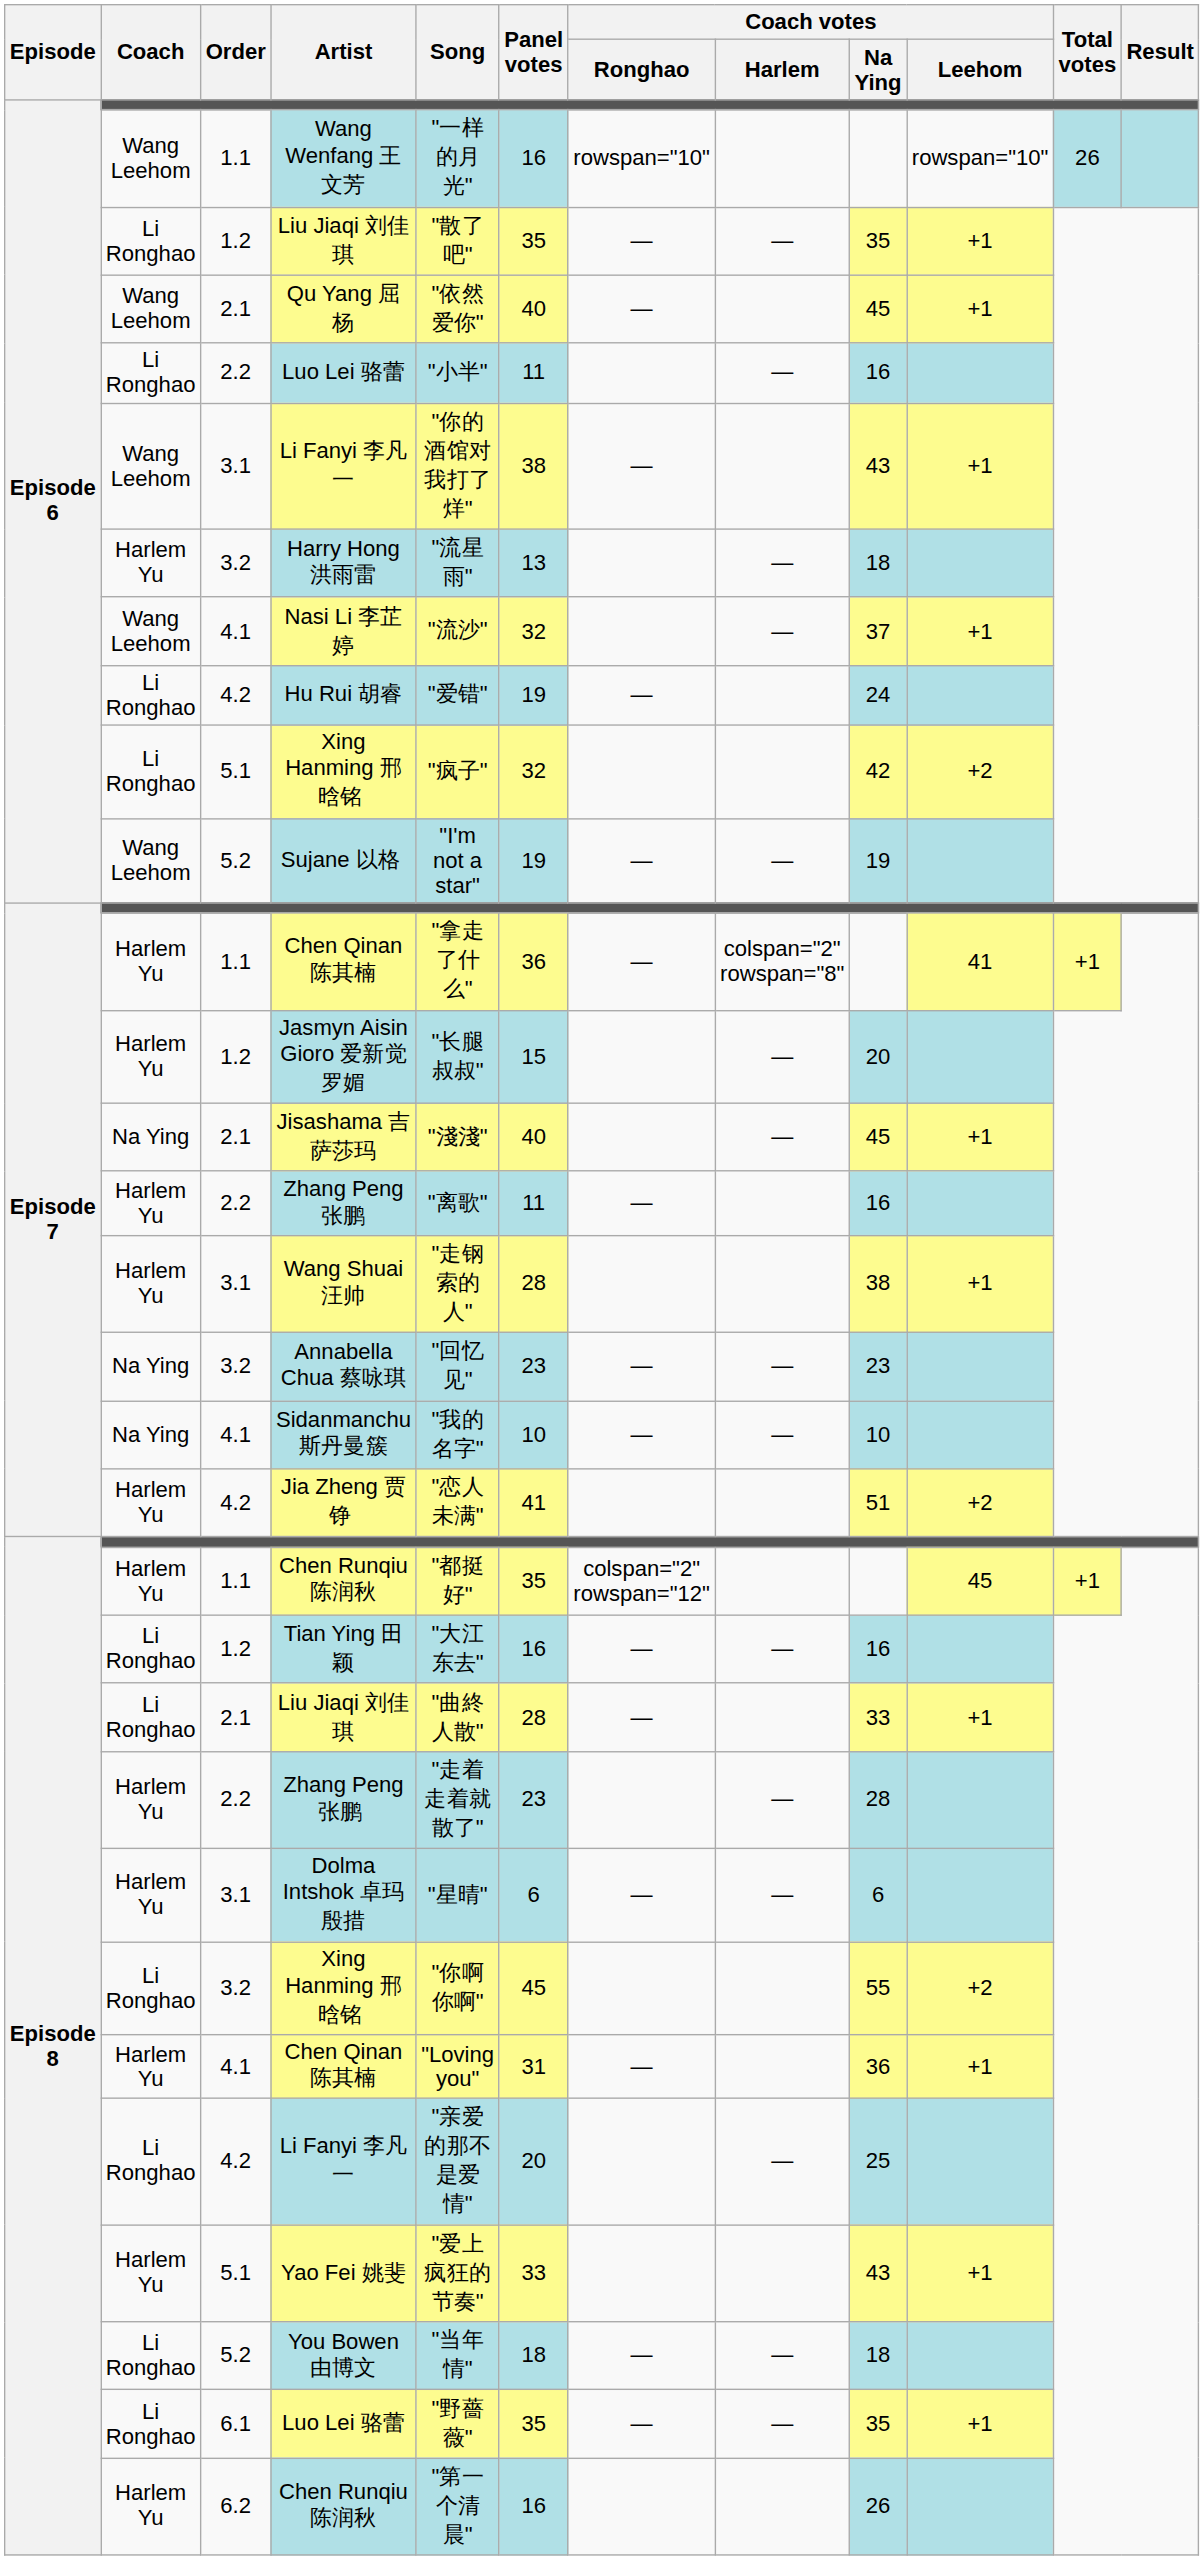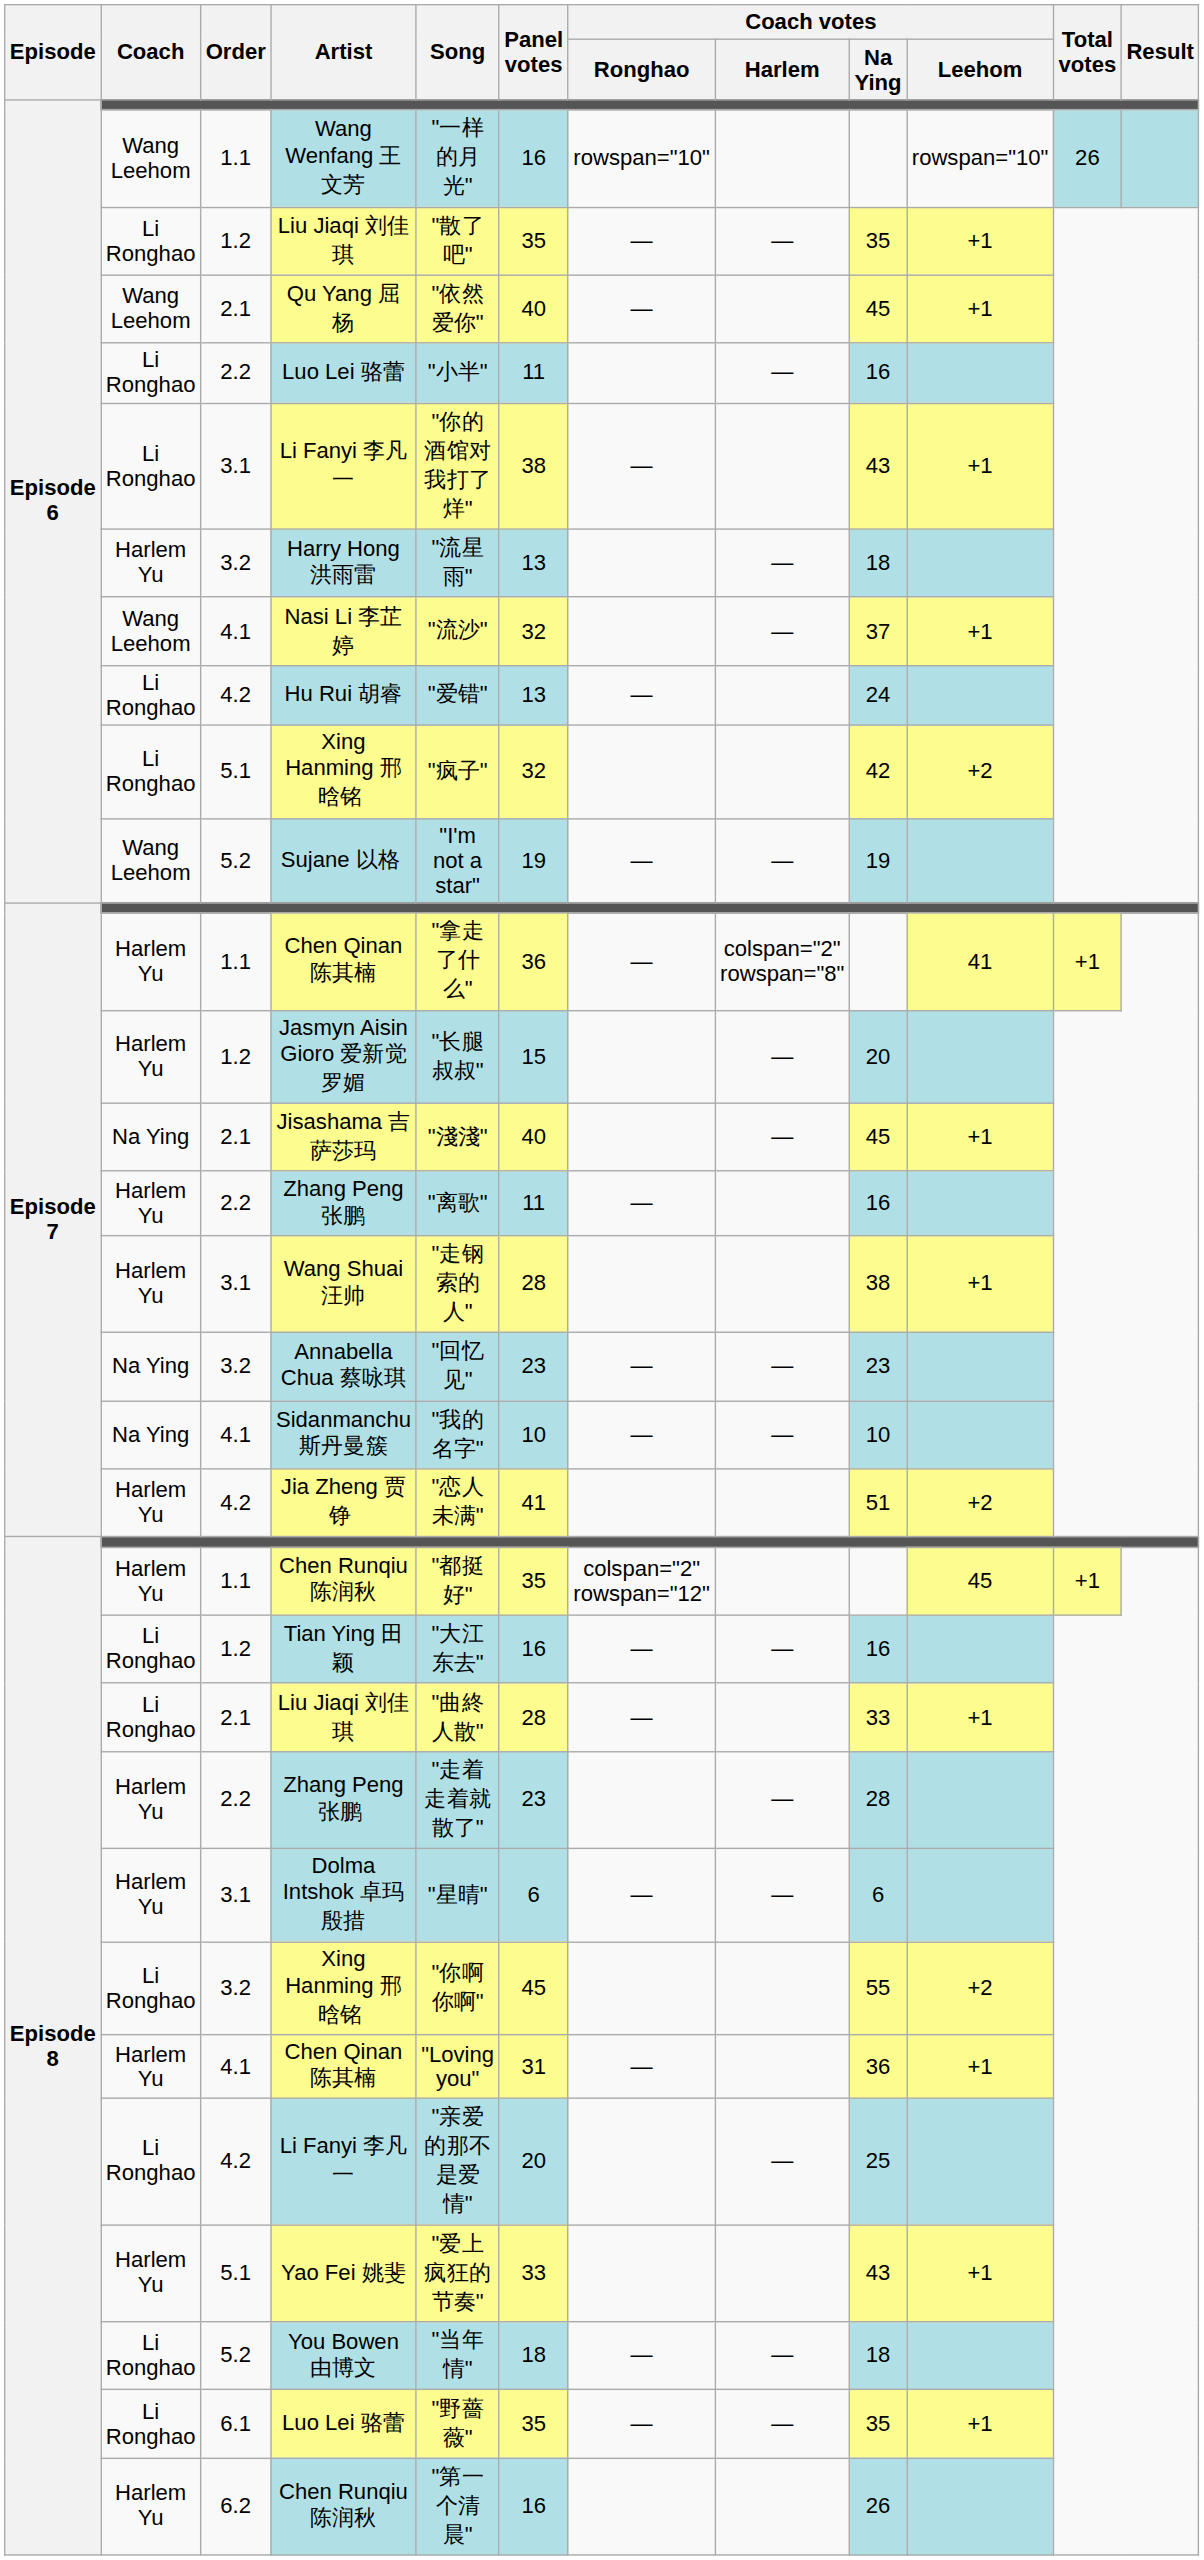(151, 465) Wang Leehom -> (151, 465) Li Ronghao
(534, 695) 19 -> (534, 695) 13
